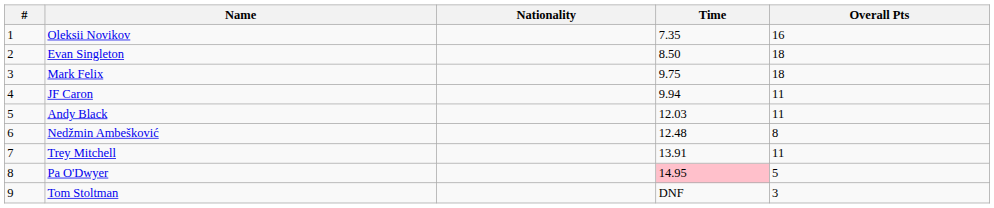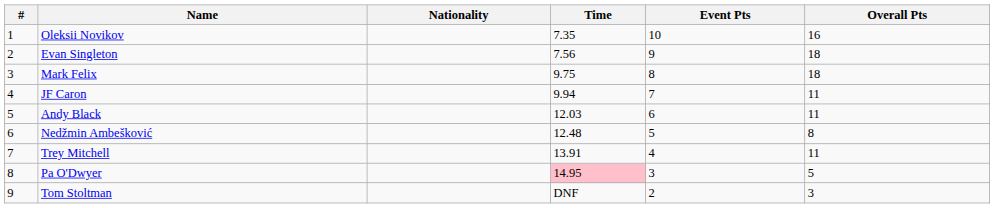+ column: (725, 14)
(670, 54) 8.50 -> (564, 54) 7.56
